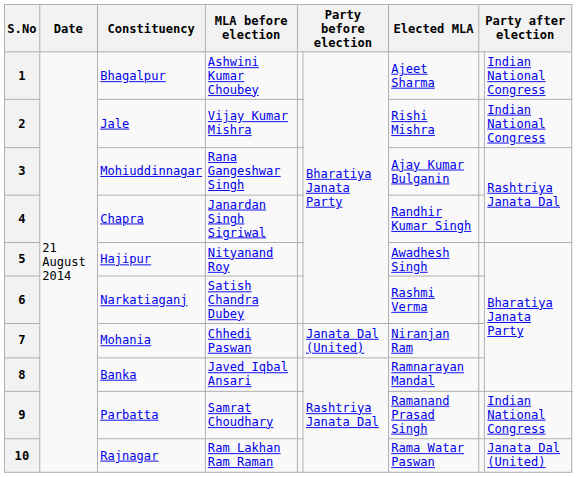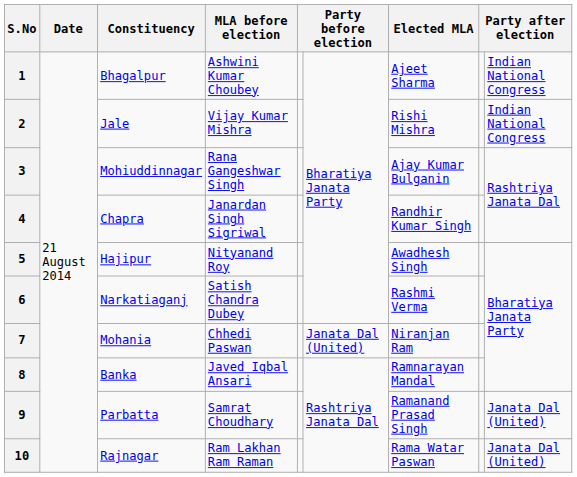(516, 415) Indian National Congress -> (524, 415) Janata Dal (United)
